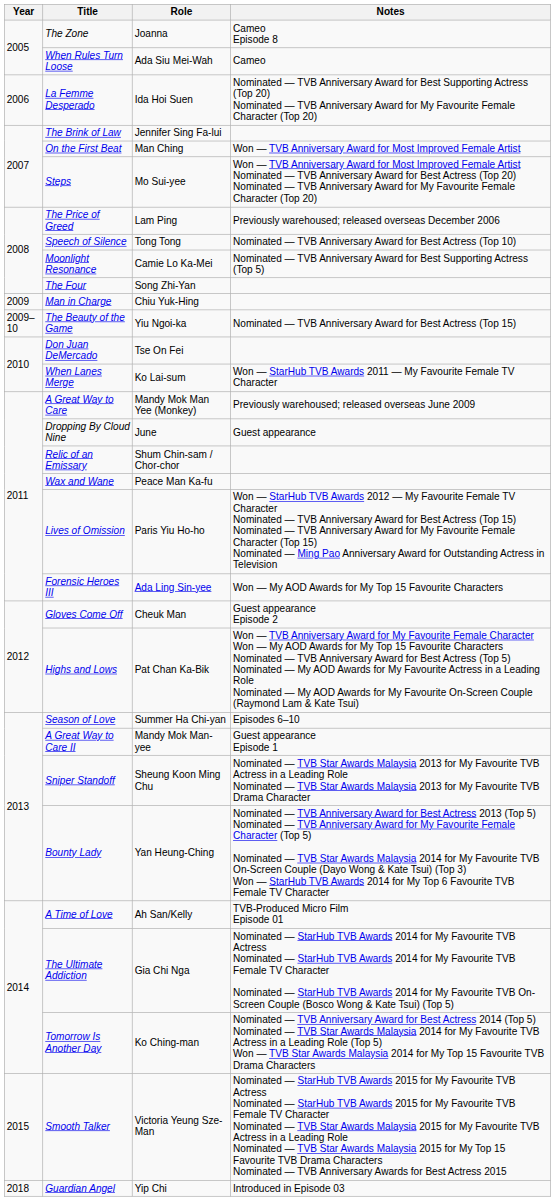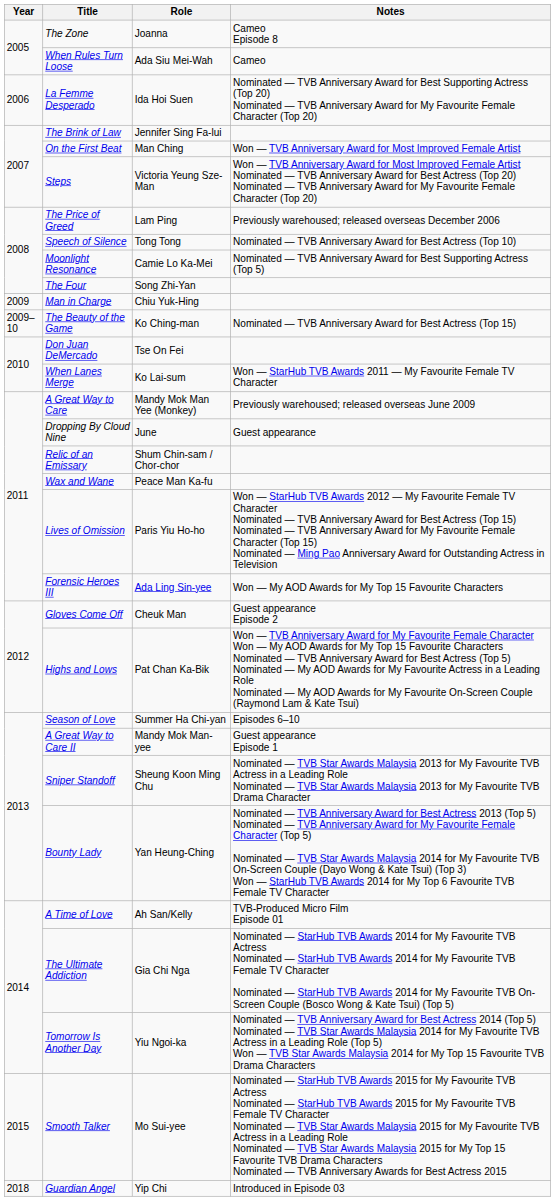(160, 182) Mo Sui-yee -> (179, 182) Victoria Yeung Sze-Man
(161, 323) Yiu Ngoi-ka -> (167, 323) Ko Ching-man
(167, 1043) Ko Ching-man -> (161, 1043) Yiu Ngoi-ka
(179, 1127) Victoria Yeung Sze-Man -> (160, 1127) Mo Sui-yee
